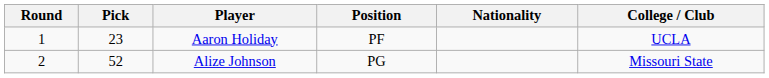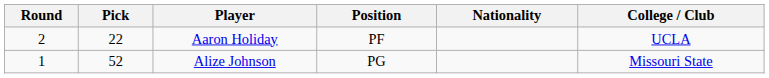(42, 38) 1 -> (42, 38) 2
(116, 38) 23 -> (116, 38) 22
(42, 61) 2 -> (42, 61) 1
